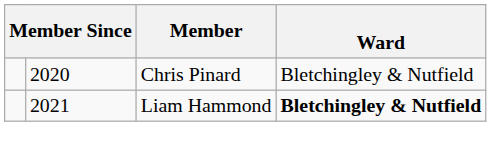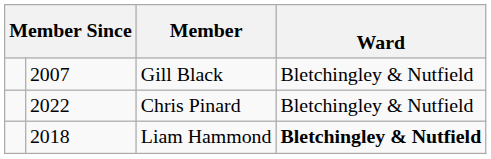+ row: (182, 74)
(50, 74) 2020 -> (50, 105) 2022
(50, 105) 2021 -> (50, 136) 2018
